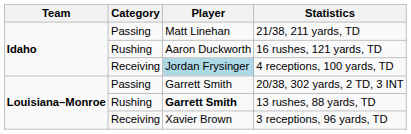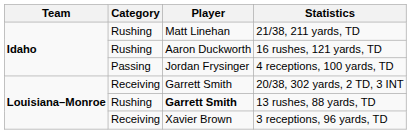(131, 31) Passing -> (131, 31) Rushing
(136, 66) Receiving -> (131, 66) Passing
(207, 66) lightblue background -> (207, 66) no background
(131, 84) Passing -> (136, 84) Receiving
